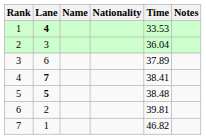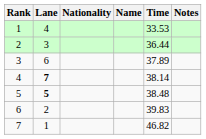columns swapped: (75, 12) <-> (117, 12)
(46, 28) bold -> (46, 28) normal
(158, 45) 36.04 -> (158, 45) 36.44
(158, 77) 38.41 -> (158, 77) 38.14
(158, 110) 39.81 -> (158, 110) 39.83
